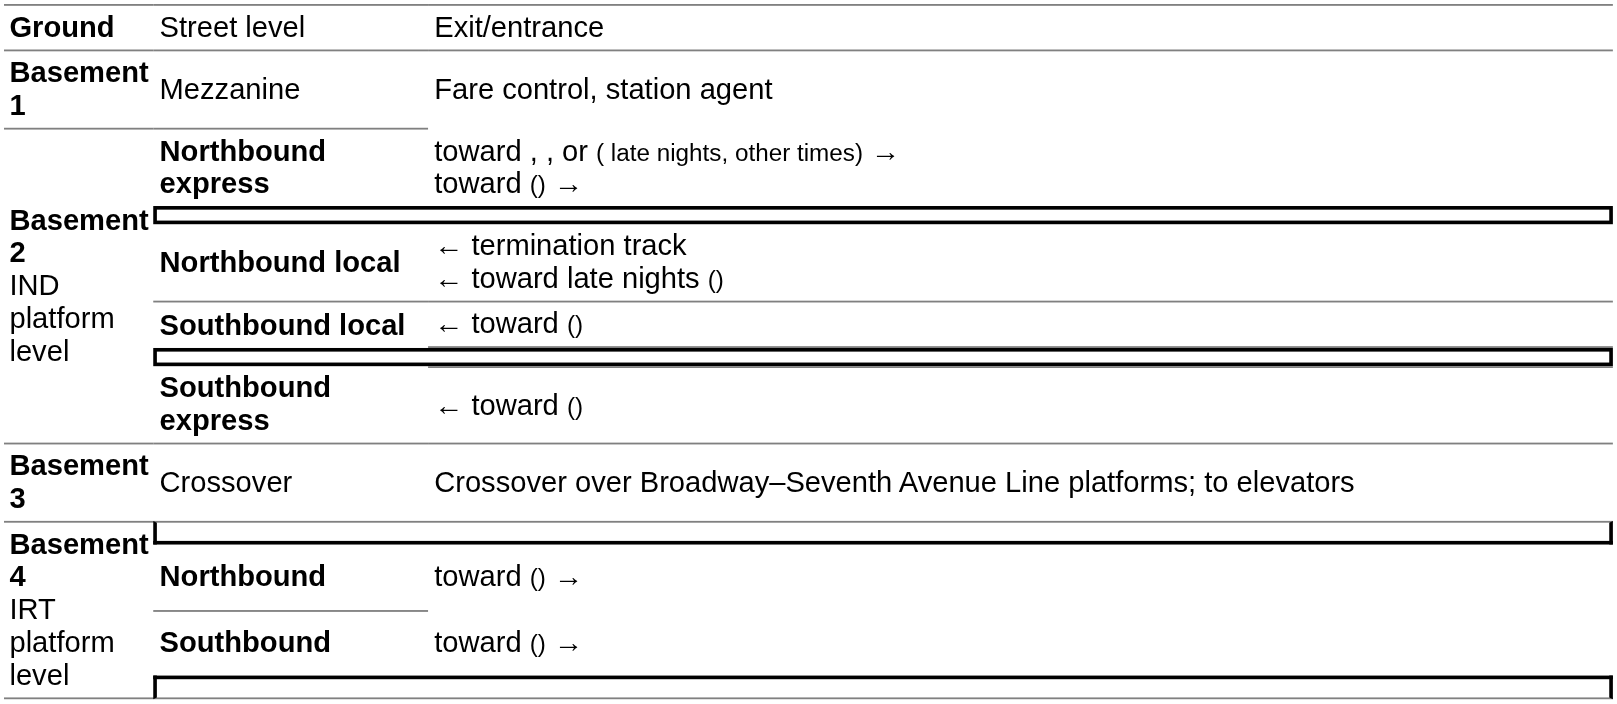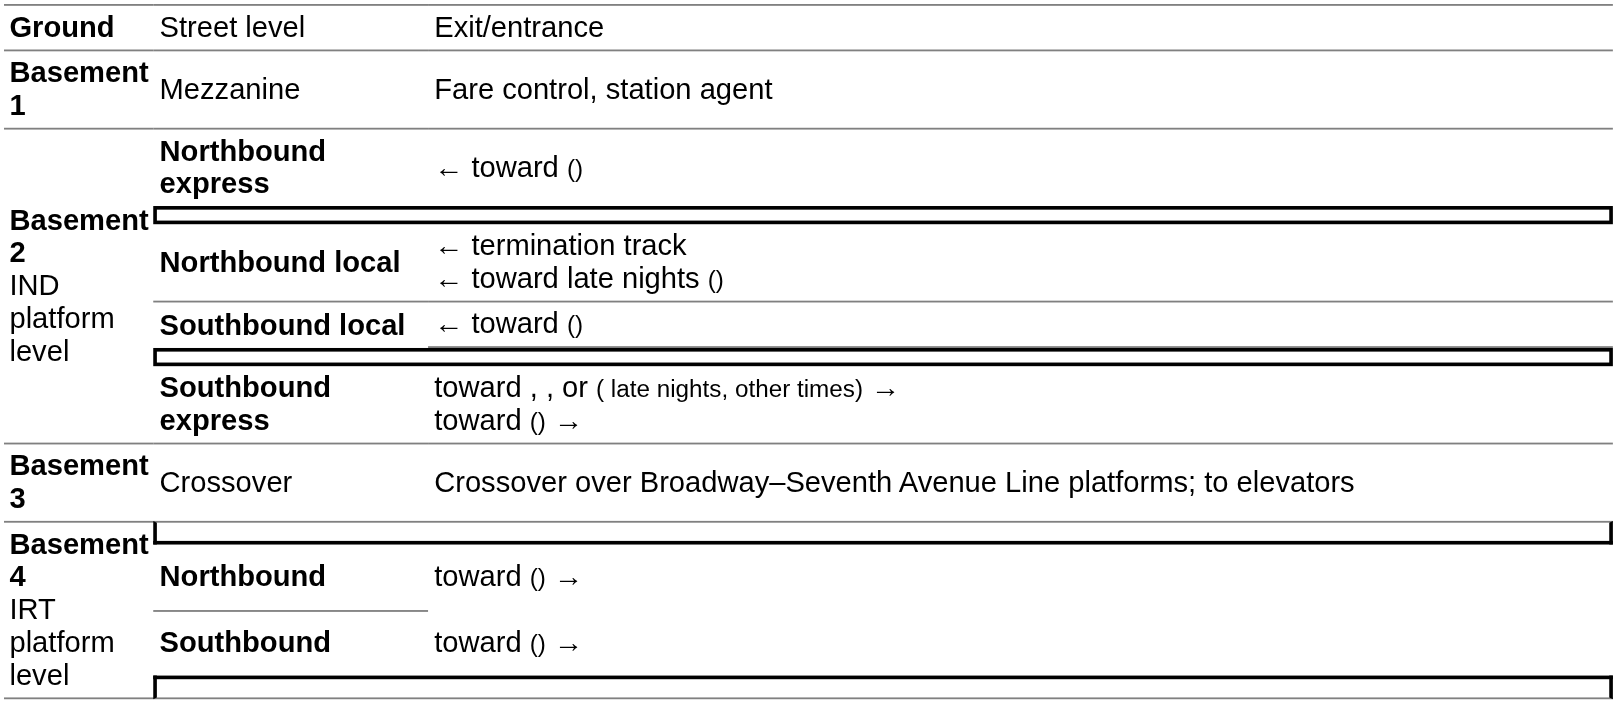(667, 166) toward , , or ( late nights, other times) → toward () → -> (509, 167) ← toward ()
(509, 404) ← toward () -> (667, 403) toward , , or ( late nights, other times) → toward () →
